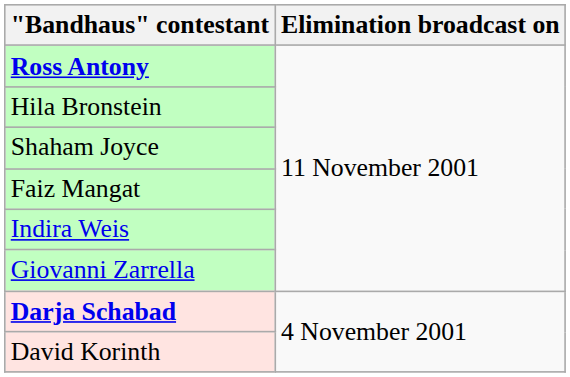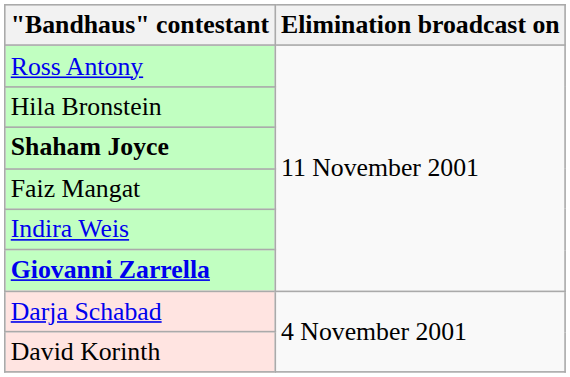(80, 65) bold -> (77, 65) normal
(85, 147) normal -> (90, 147) bold
(103, 270) normal -> (110, 270) bold
(93, 310) bold -> (86, 310) normal
